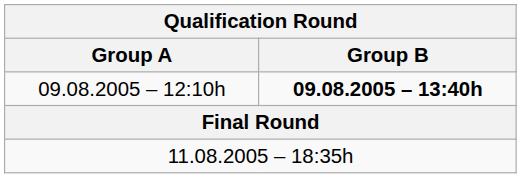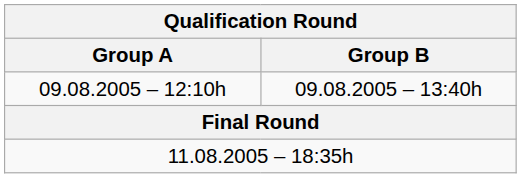(388, 88) bold -> (389, 88) normal
